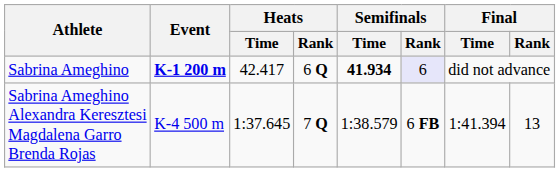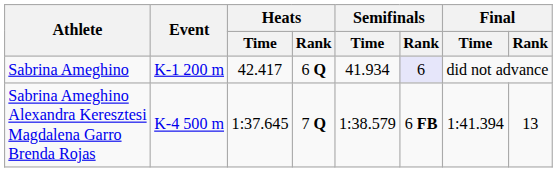(190, 69) bold -> (189, 69) normal
(369, 69) bold -> (367, 69) normal
